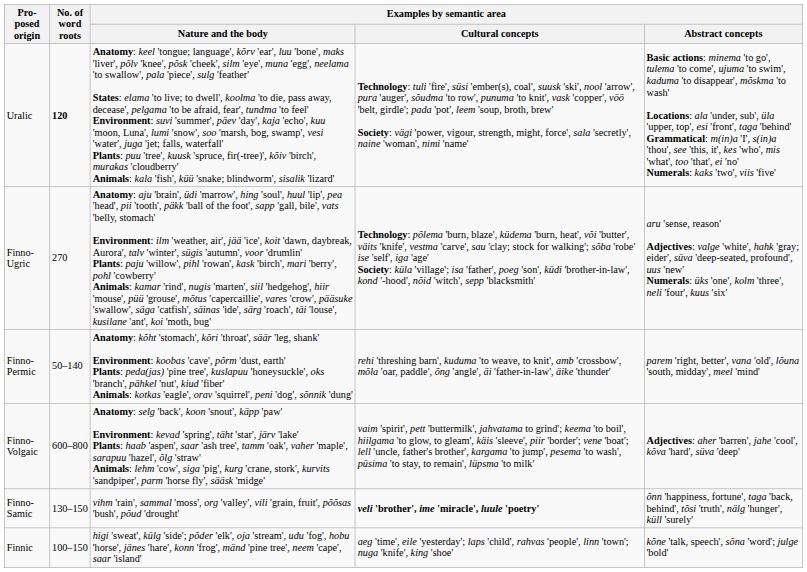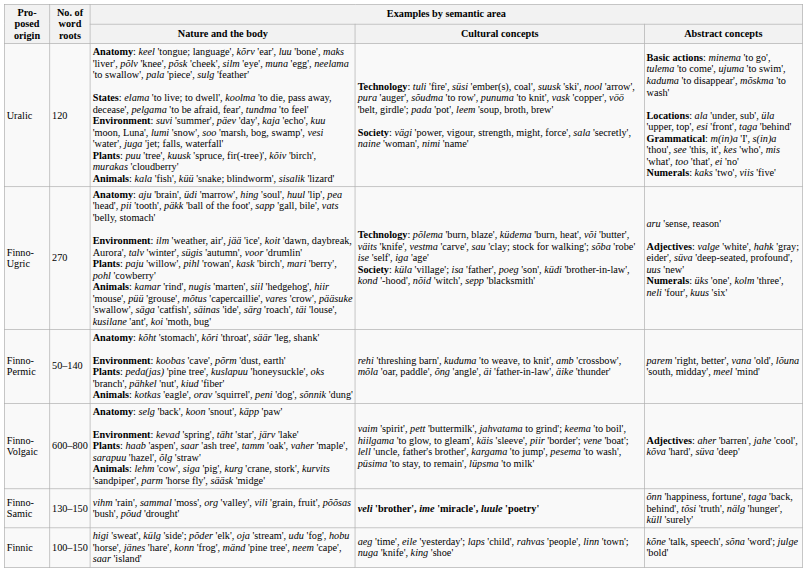(60, 115) bold -> (60, 115) normal
